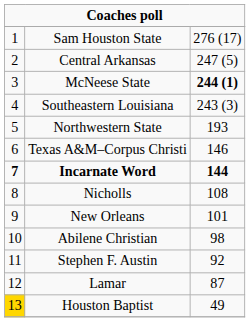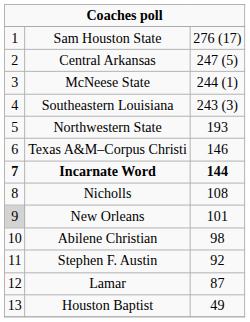(217, 82) bold -> (217, 82) normal
(15, 216) no background -> (15, 216) lightgrey background
(15, 305) gold background -> (15, 305) no background
